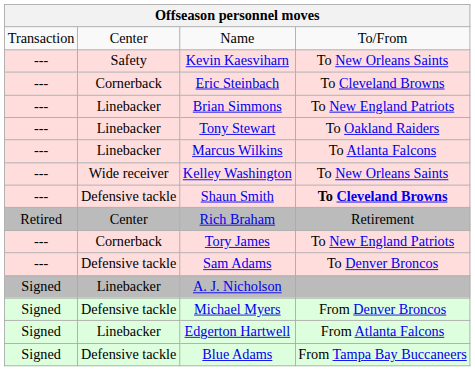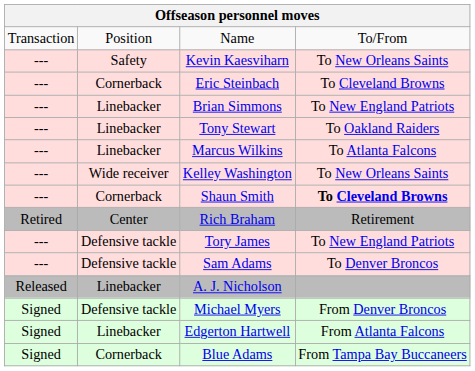(129, 38) Center -> (129, 38) Position
(129, 196) Defensive tackle -> (129, 196) Cornerback
(129, 241) Cornerback -> (129, 241) Defensive tackle
(41, 286) Signed -> (41, 286) Released
(129, 354) Defensive tackle -> (129, 354) Cornerback
